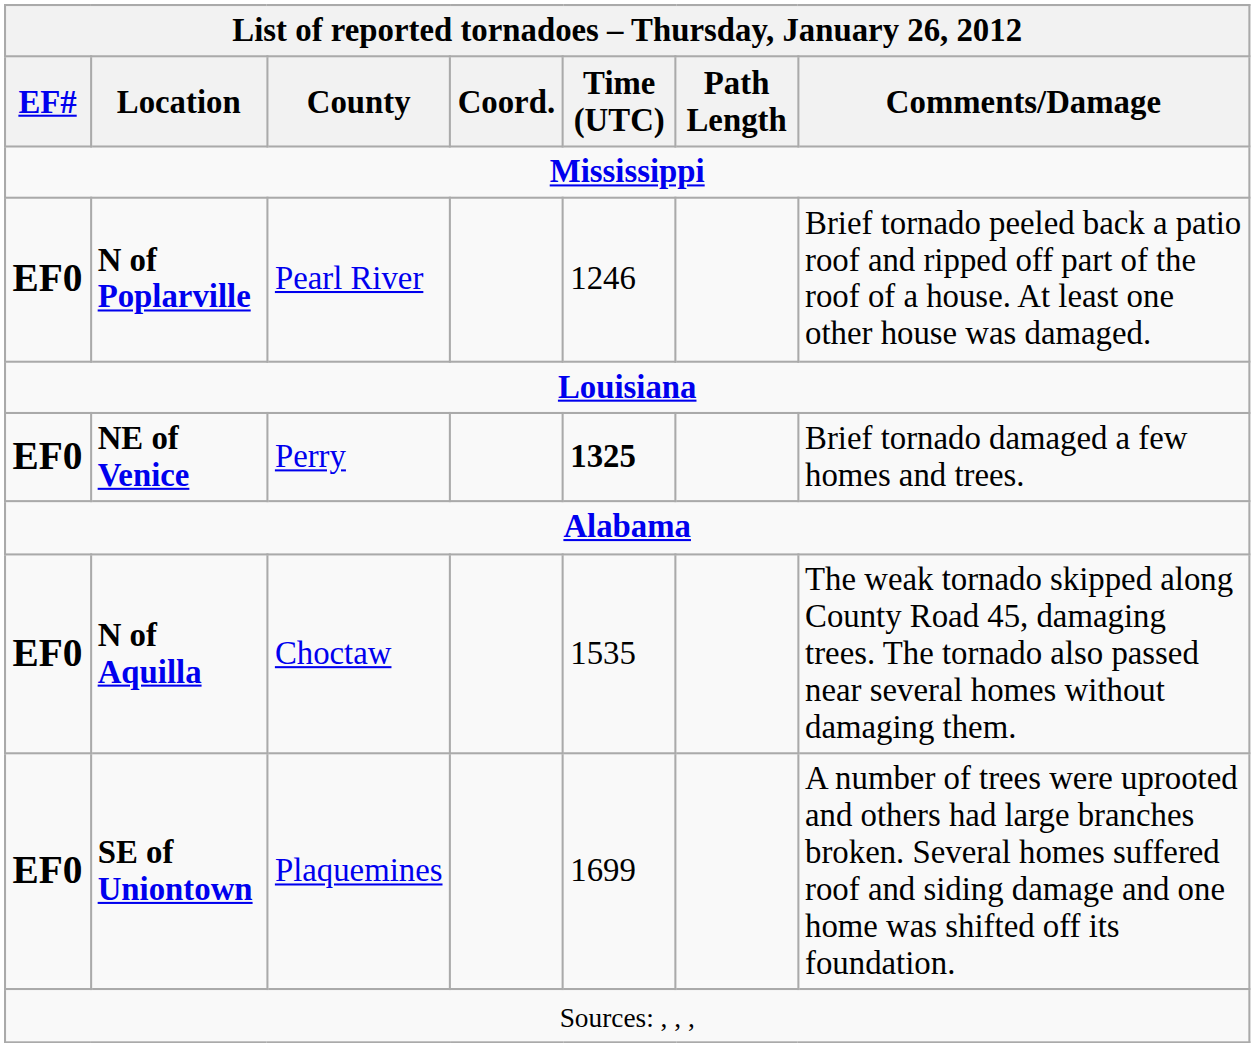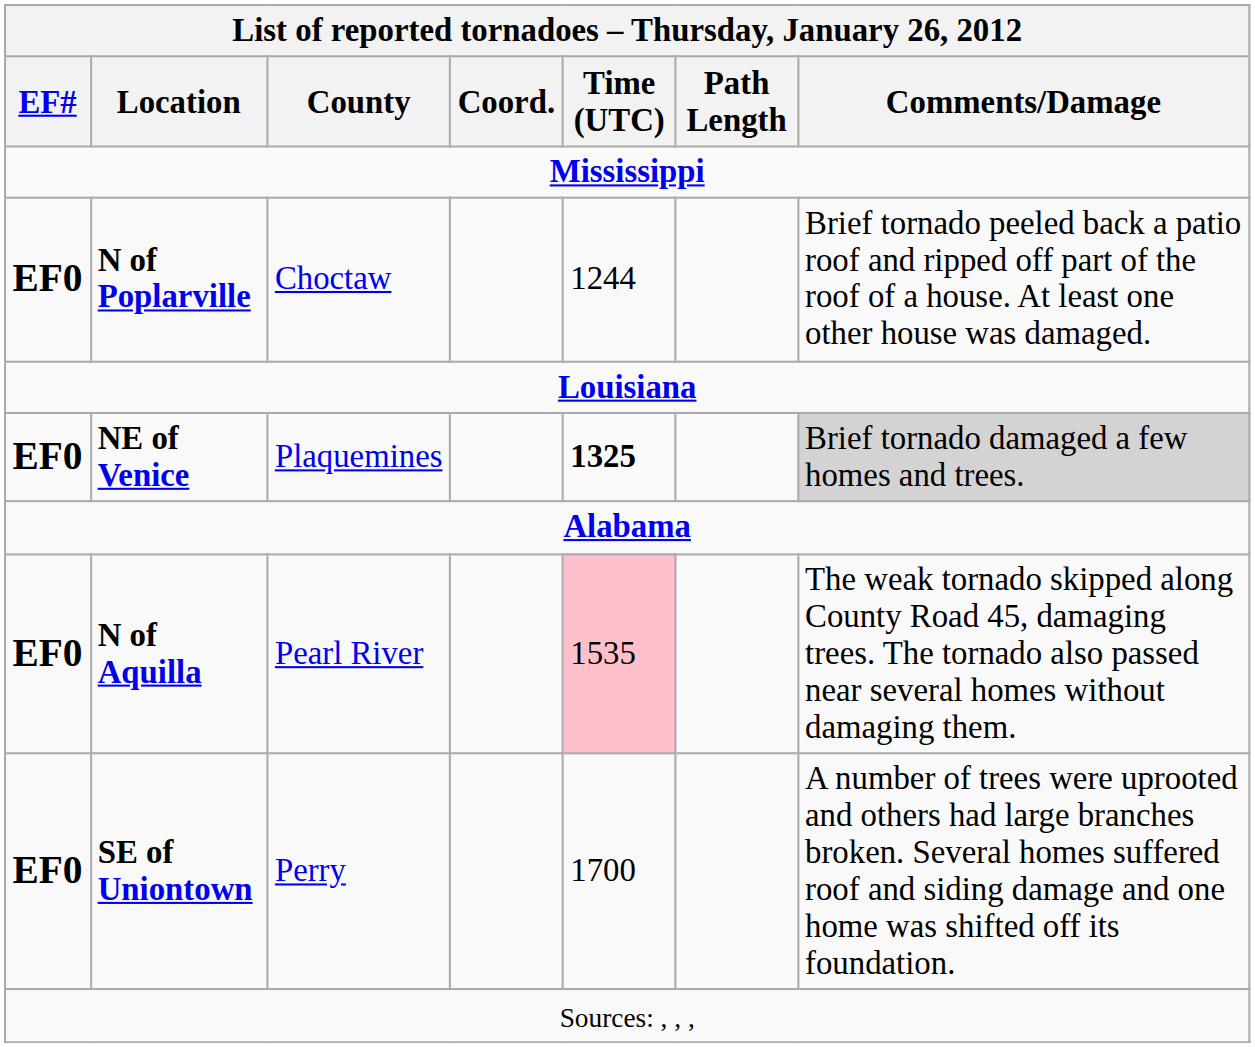(349, 278) Pearl River -> (333, 278) Choctaw
(603, 278) 1246 -> (603, 278) 1244
(310, 456) Perry -> (359, 456) Plaquemines
(996, 456) no background -> (996, 456) lightgrey background
(333, 652) Choctaw -> (349, 652) Pearl River
(603, 652) no background -> (603, 652) pink background
(359, 871) Plaquemines -> (310, 871) Perry
(603, 871) 1699 -> (603, 871) 1700
